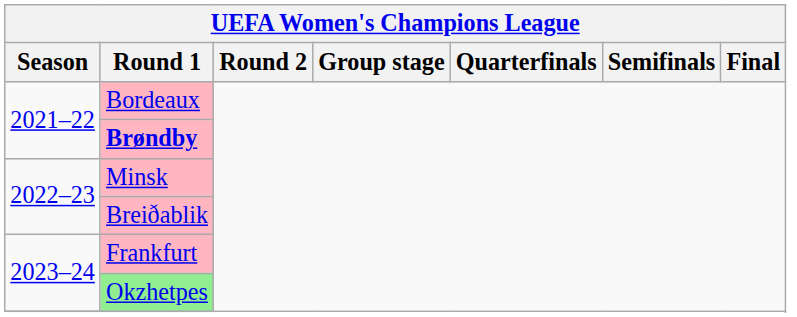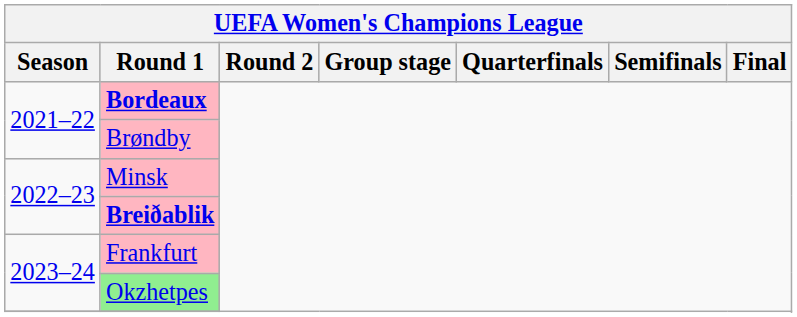(153, 100) normal -> (156, 100) bold
(152, 138) bold -> (148, 138) normal
(157, 215) normal -> (160, 215) bold
